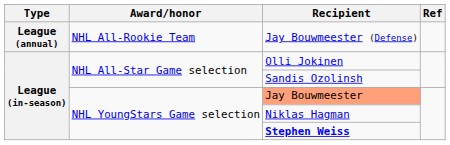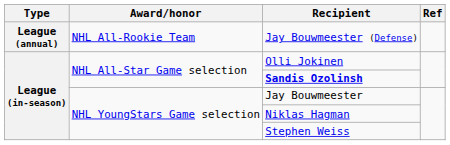(314, 78) normal -> (314, 78) bold
(314, 96) lightsalmon background -> (314, 96) no background
(307, 131) bold -> (307, 131) normal
